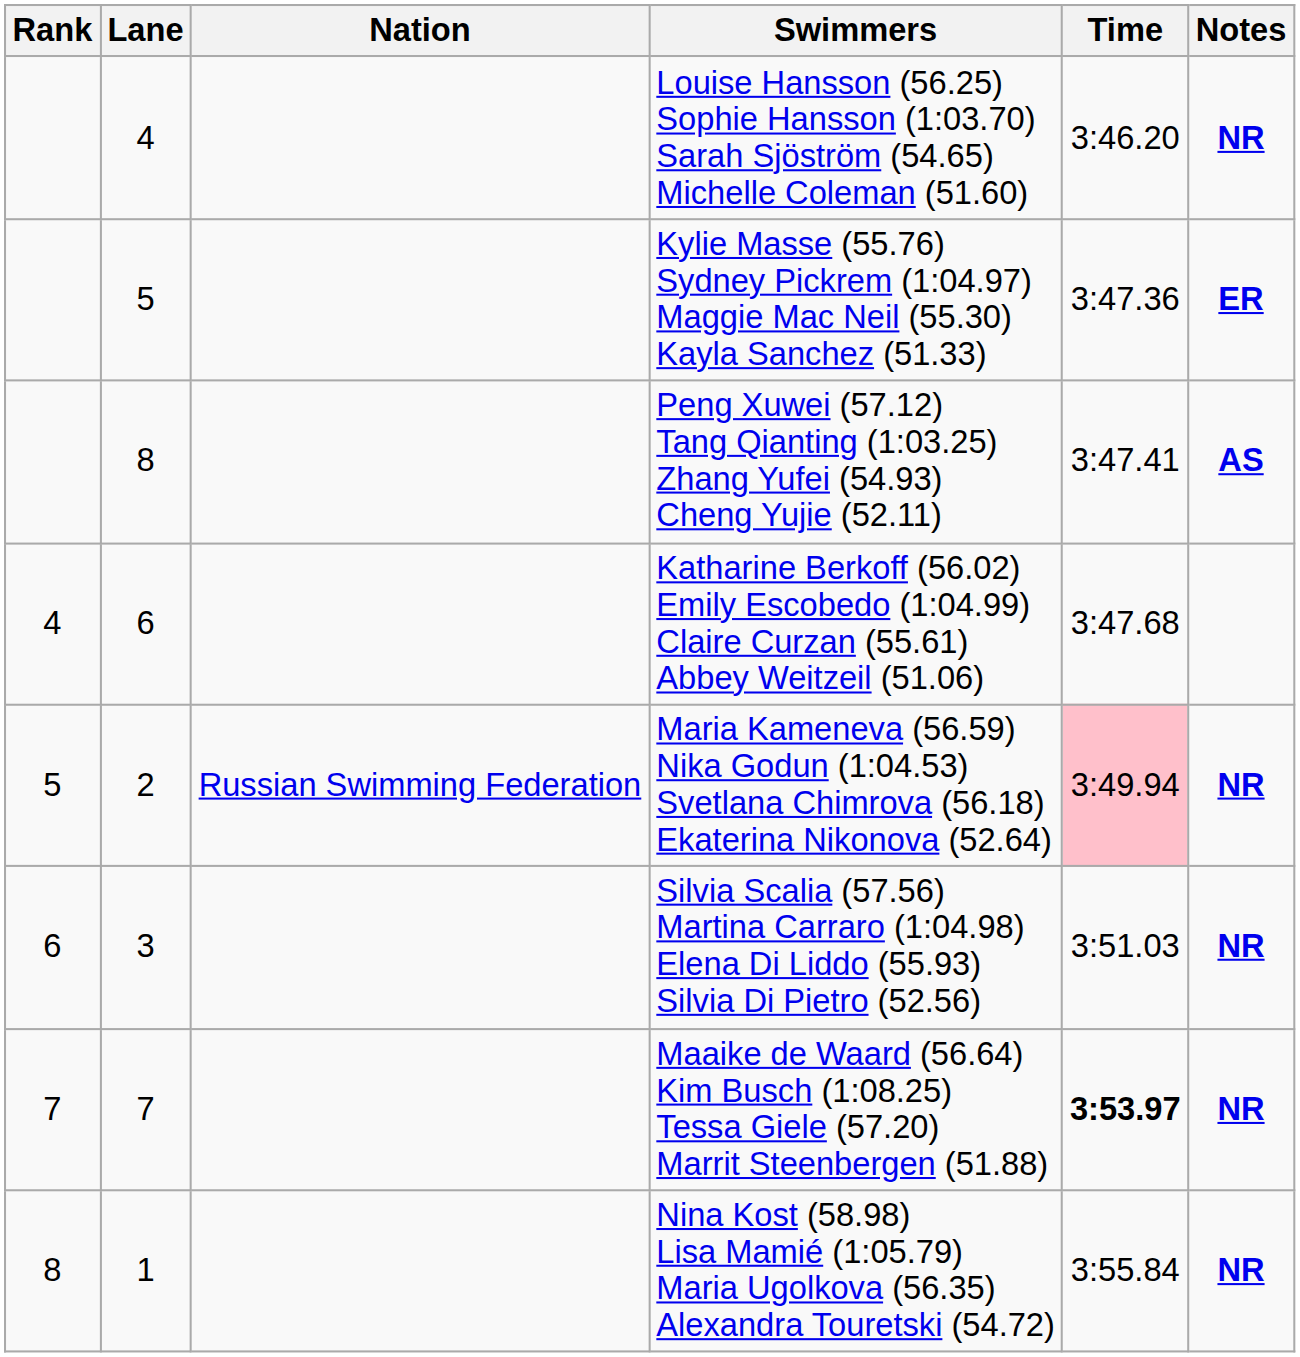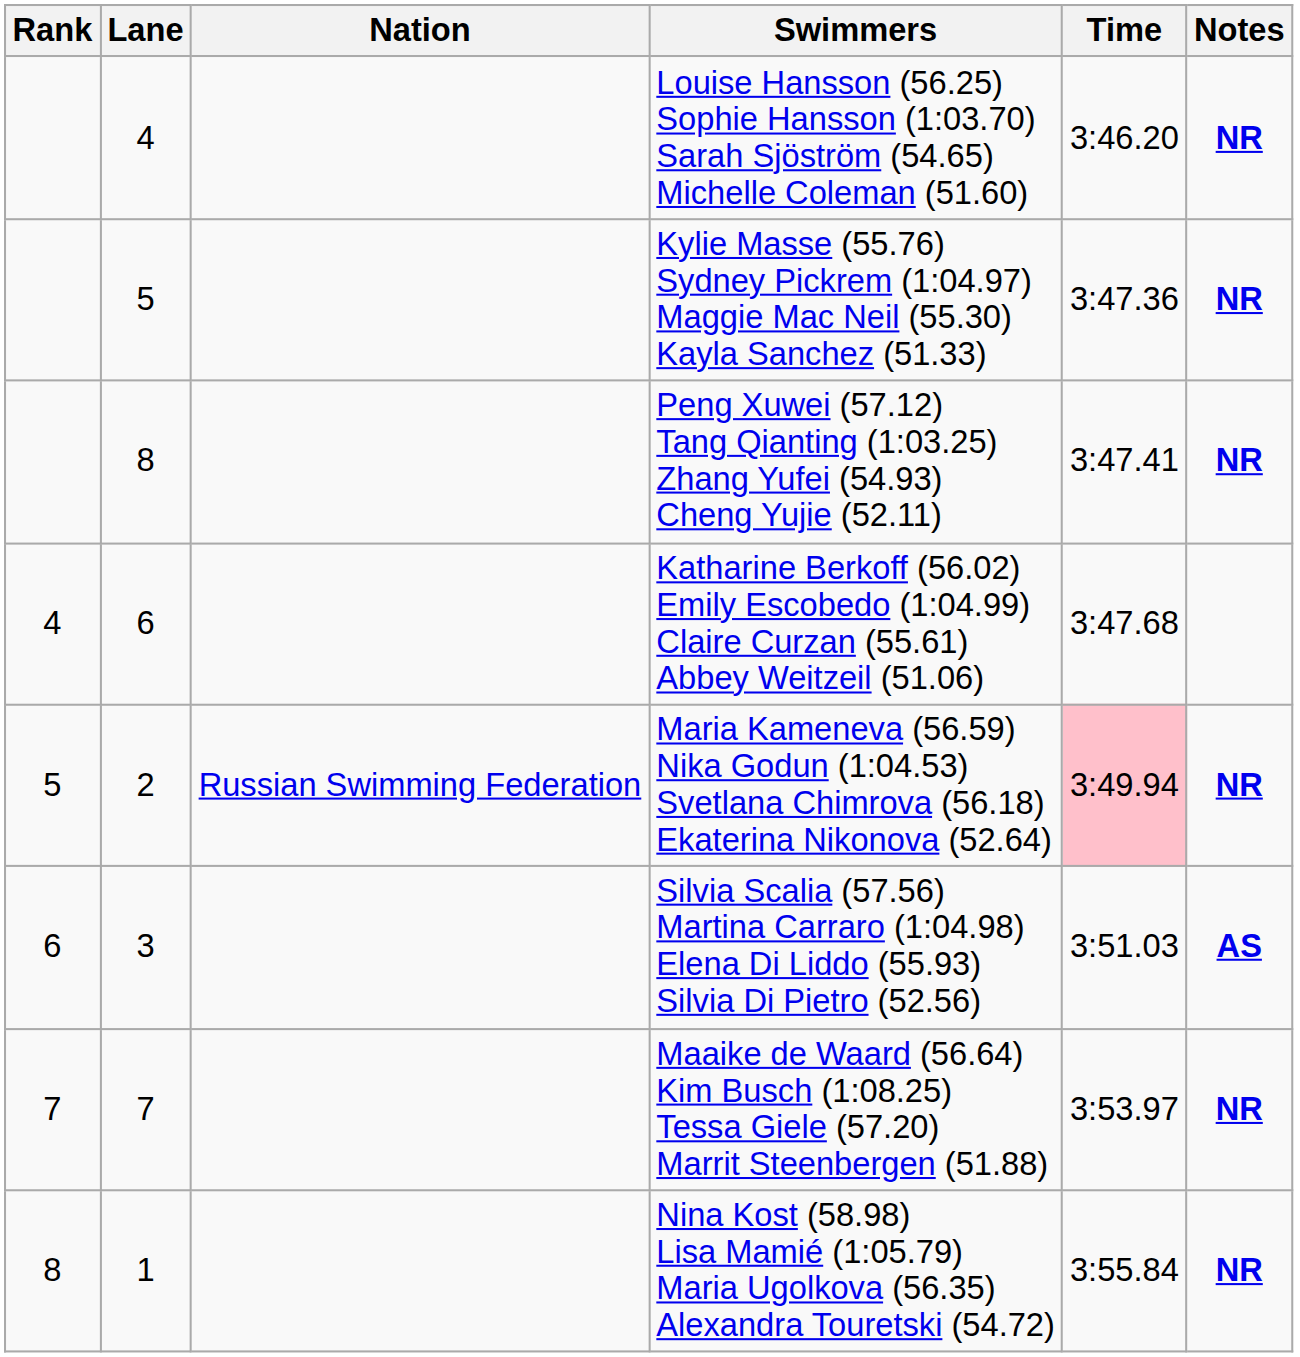(1241, 299) ER -> (1239, 299) NR
(1241, 461) AS -> (1239, 461) NR
(1241, 946) NR -> (1239, 946) AS
(1125, 1108) bold -> (1124, 1108) normal
